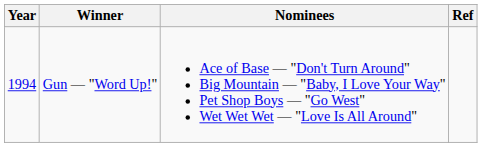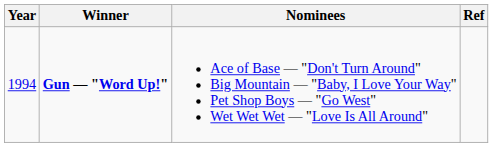(100, 84) normal -> (105, 84) bold
